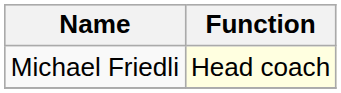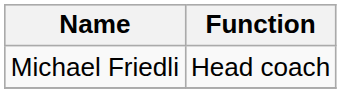(261, 66) lightyellow background -> (261, 66) no background
